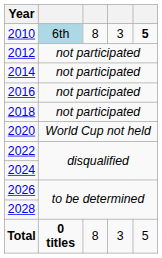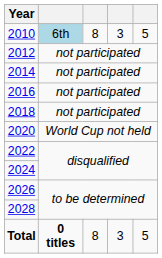(145, 33) bold -> (145, 33) normal
